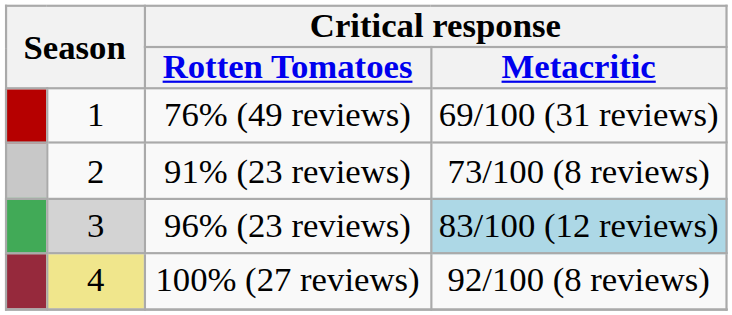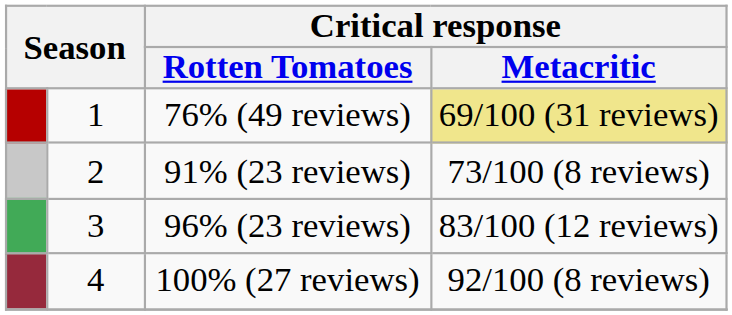(579, 115) no background -> (579, 115) khaki background
(96, 225) lightgrey background -> (96, 225) no background
(579, 225) lightblue background -> (579, 225) no background
(96, 280) khaki background -> (96, 280) no background
